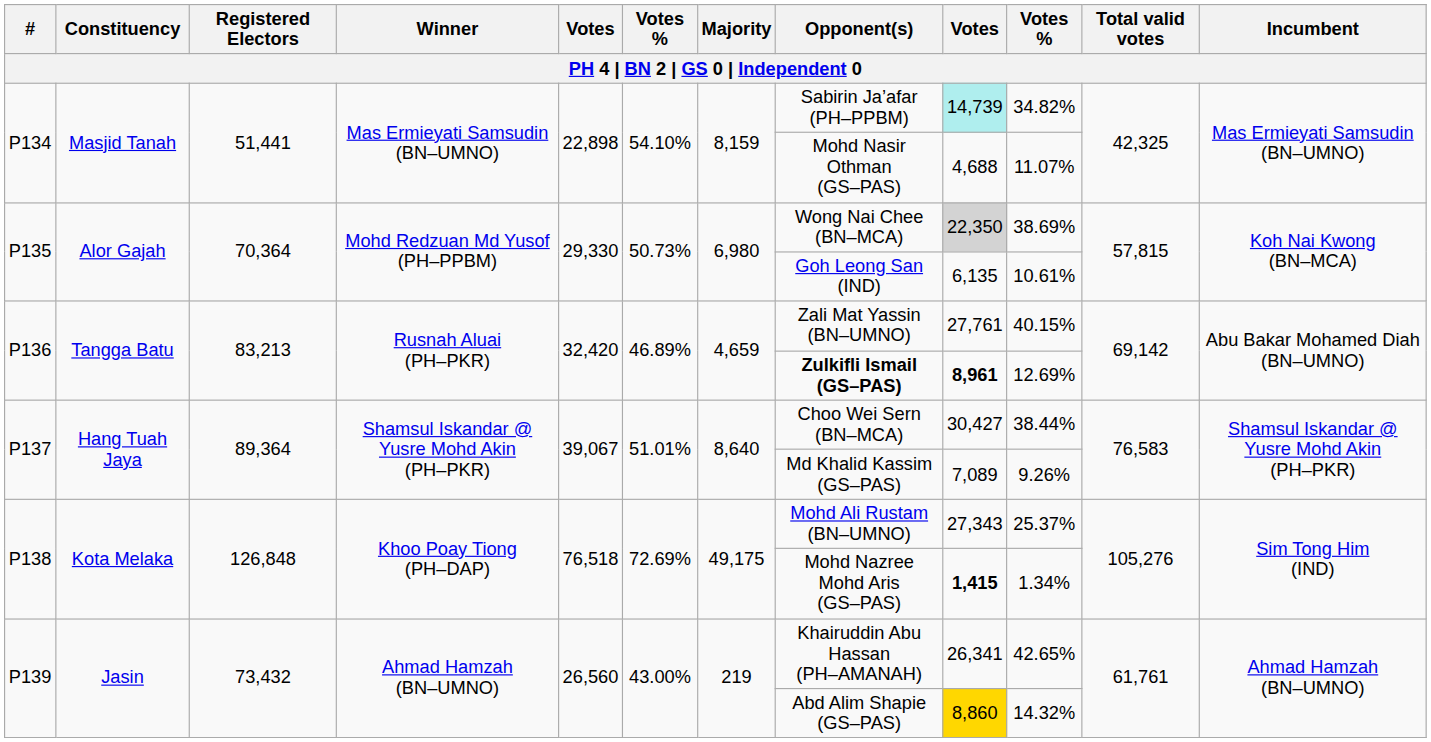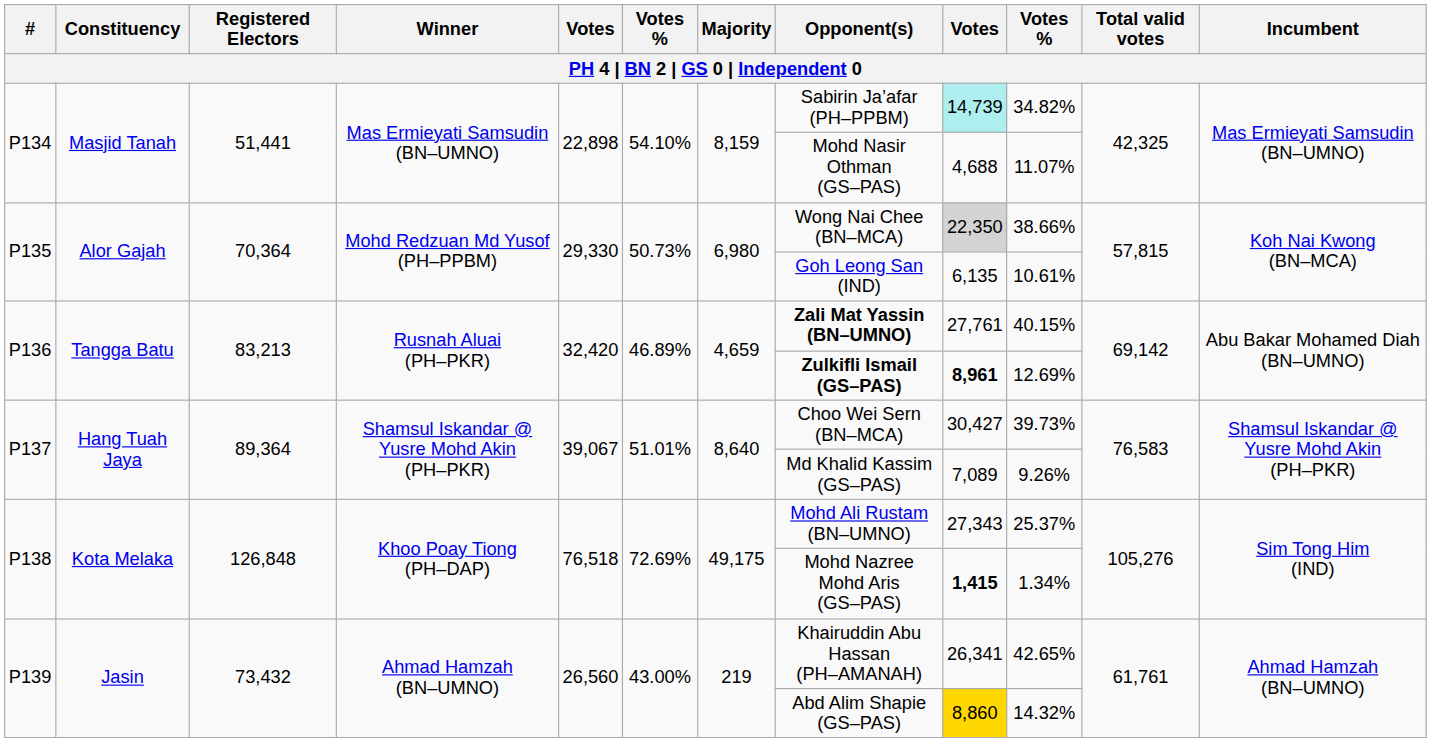(1044, 227) 38.69% -> (1044, 227) 38.66%
(859, 325) normal -> (859, 325) bold
(1044, 424) 38.44% -> (1044, 424) 39.73%
